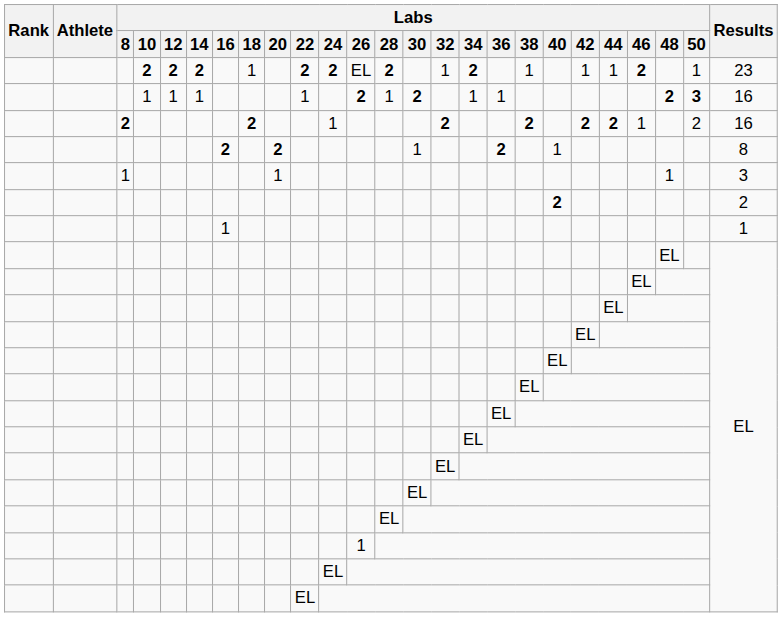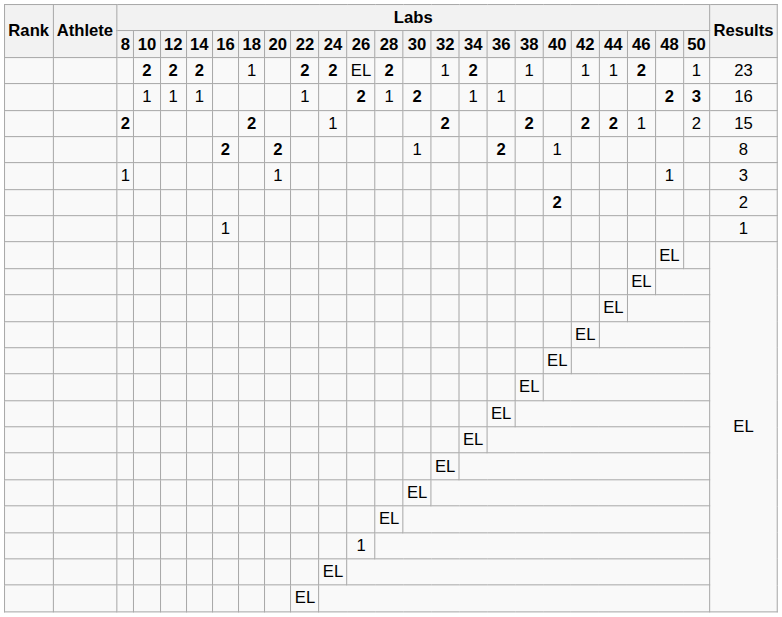(743, 123) 16 -> (743, 123) 15
